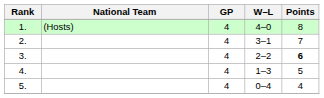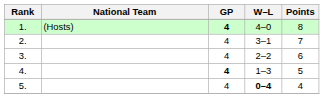(227, 27) normal -> (227, 27) bold
(300, 56) bold -> (300, 56) normal
(227, 71) normal -> (227, 71) bold
(263, 86) normal -> (263, 86) bold
